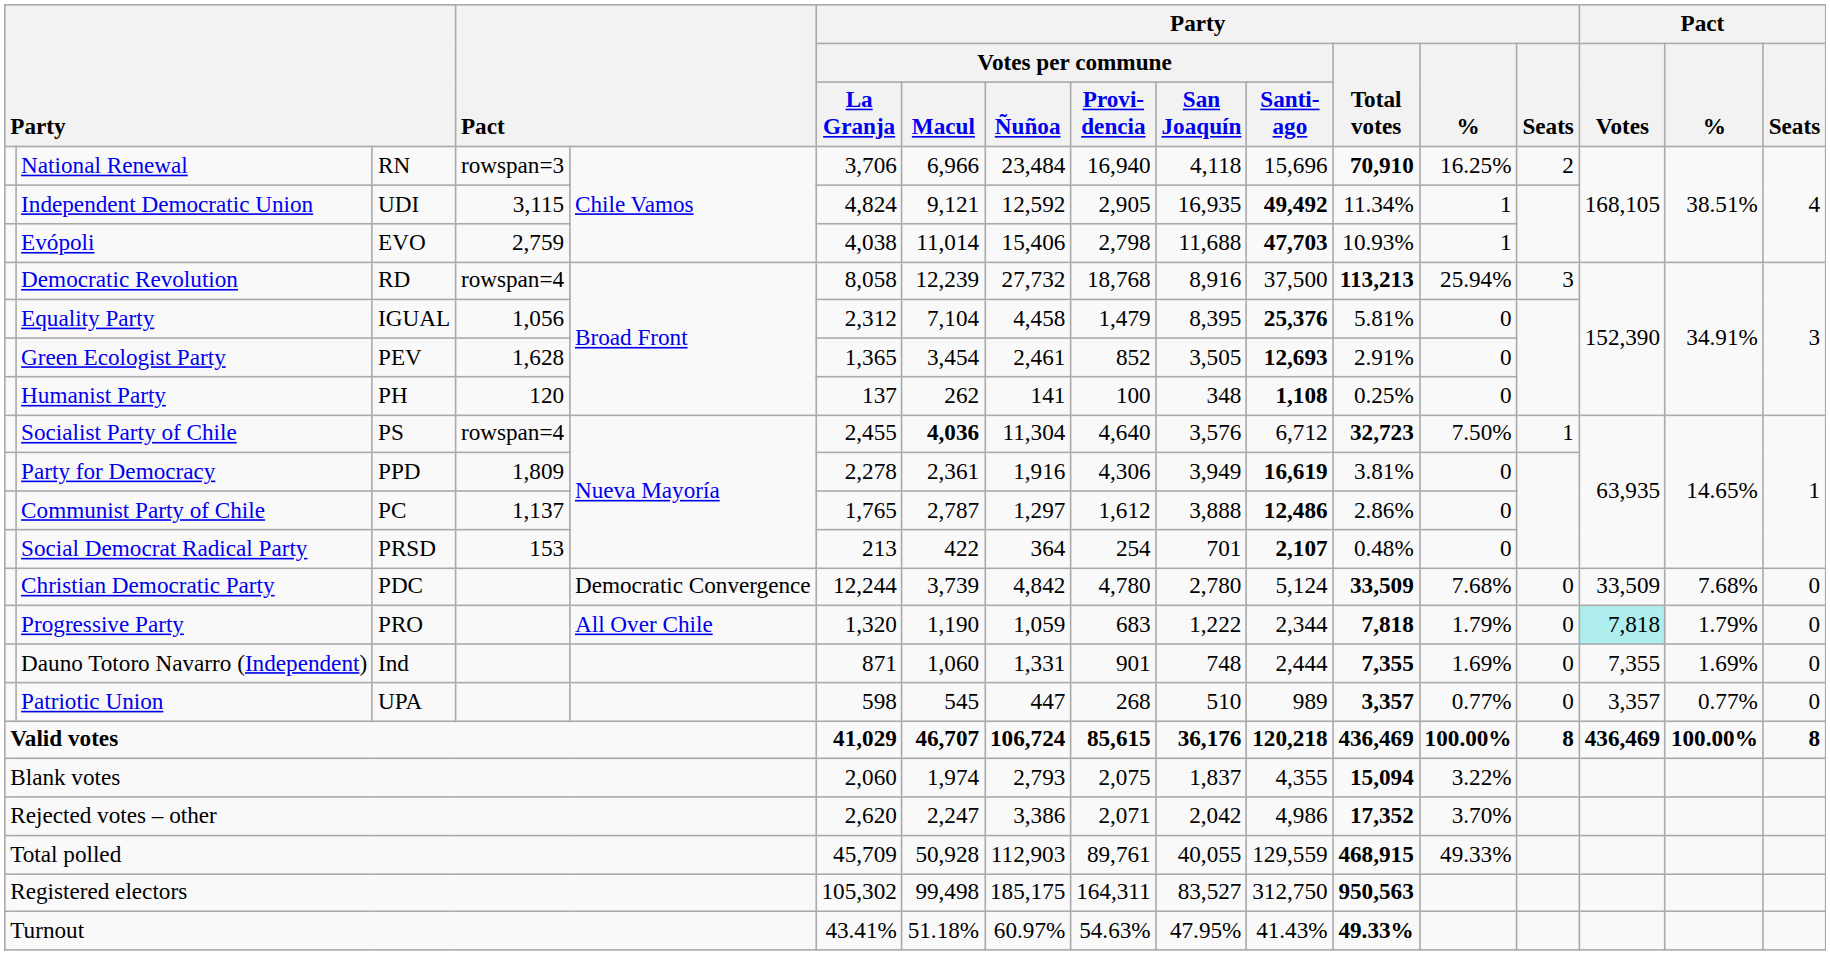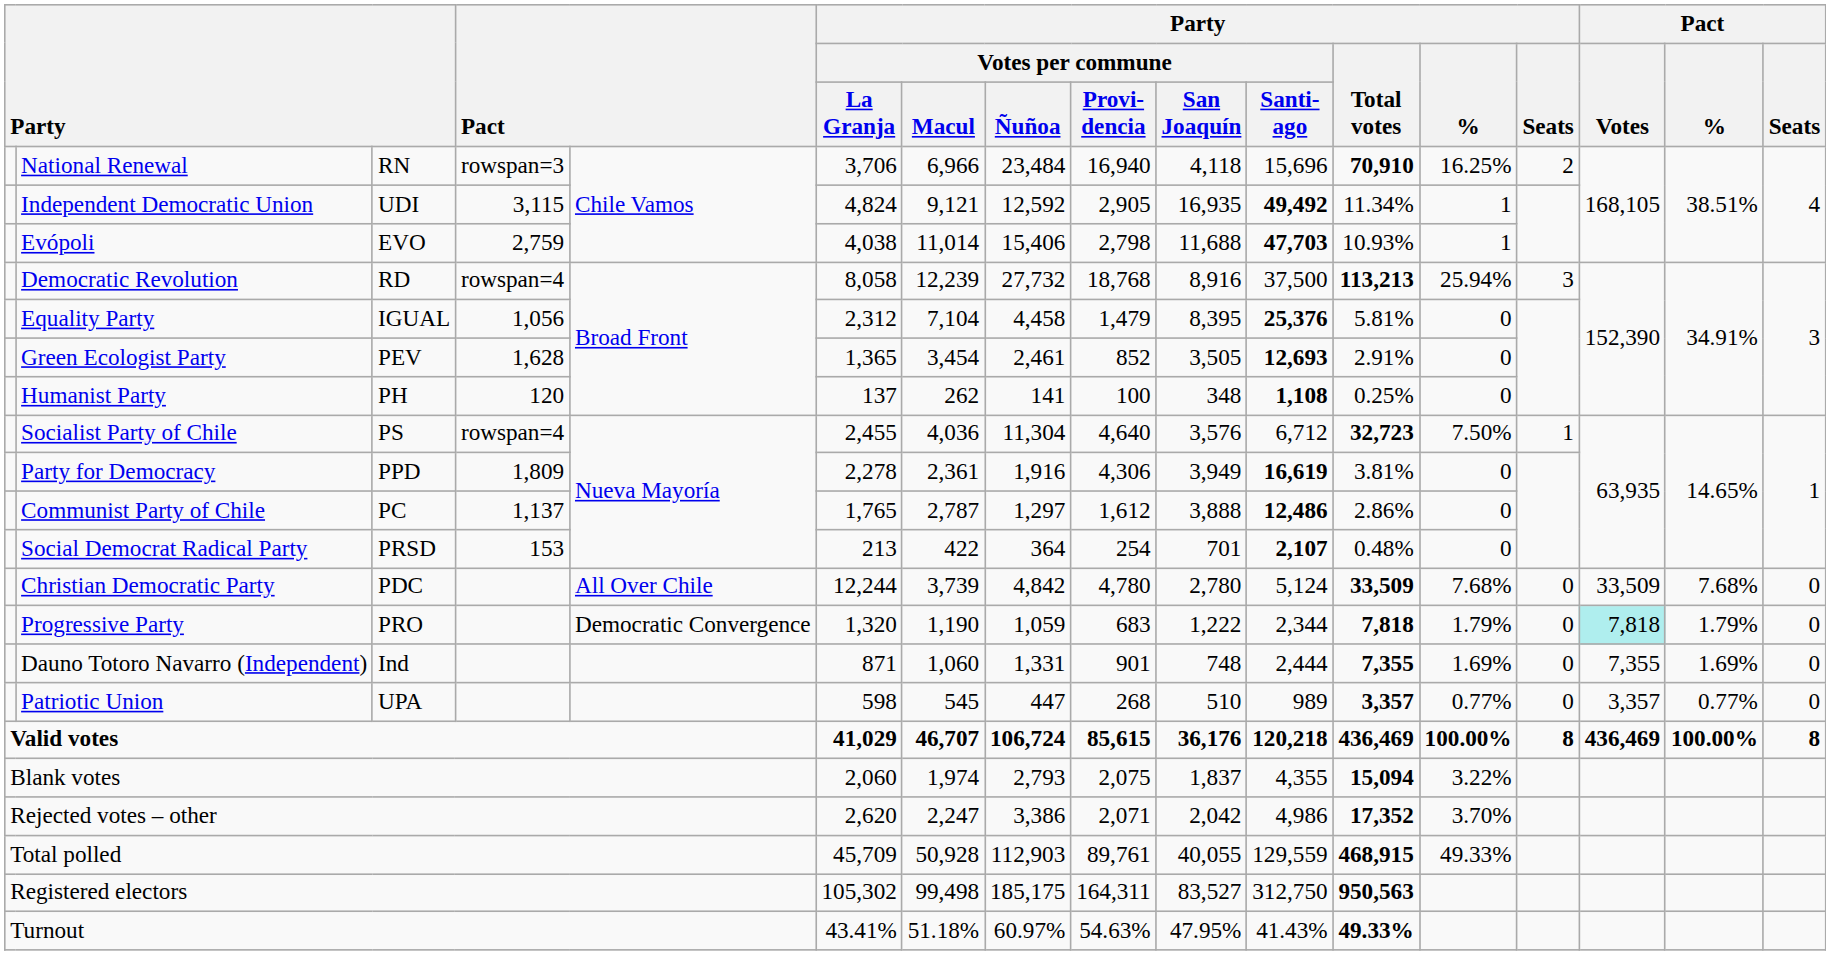(953, 433) bold -> (953, 433) normal
(693, 586) Democratic Convergence -> (644, 586) All Over Chile
(644, 624) All Over Chile -> (693, 624) Democratic Convergence
